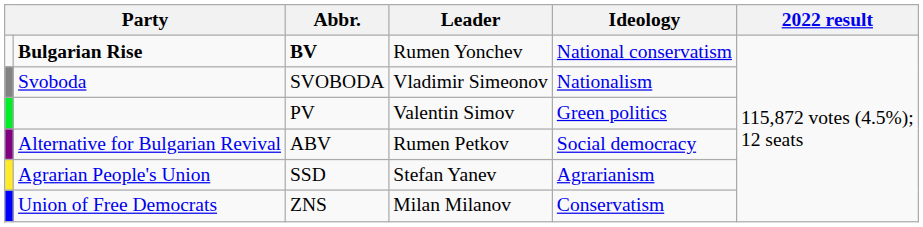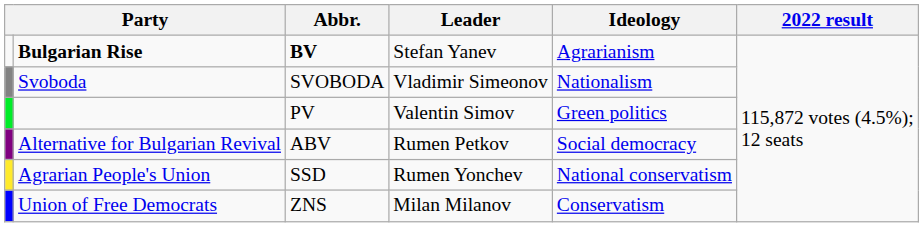(458, 50) Rumen Yonchev -> (445, 50) Stefan Yanev
(644, 50) National conservatism -> (606, 50) Agrarianism
(445, 174) Stefan Yanev -> (458, 174) Rumen Yonchev
(606, 174) Agrarianism -> (644, 174) National conservatism
